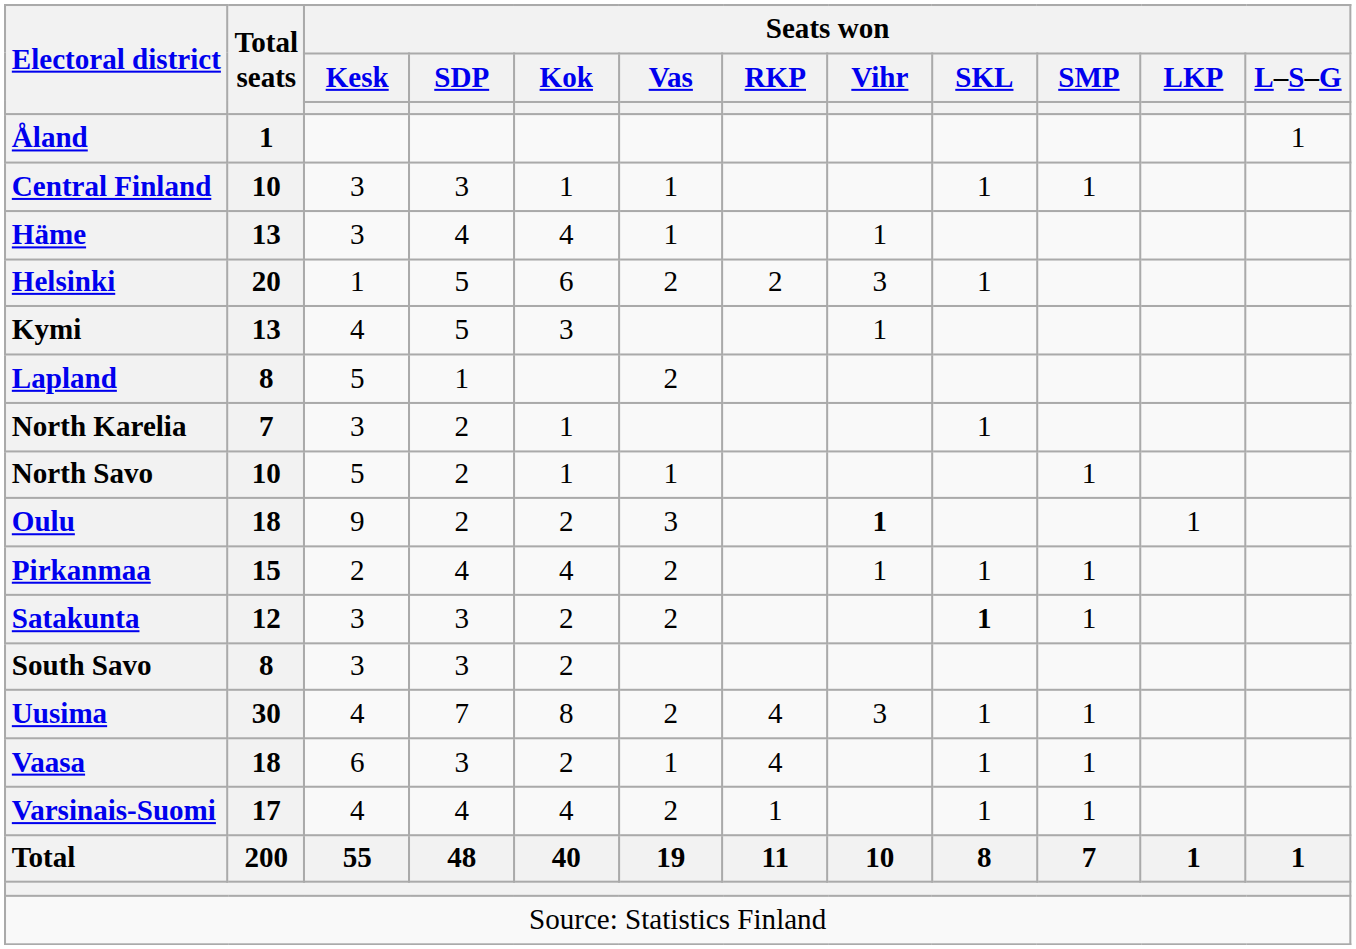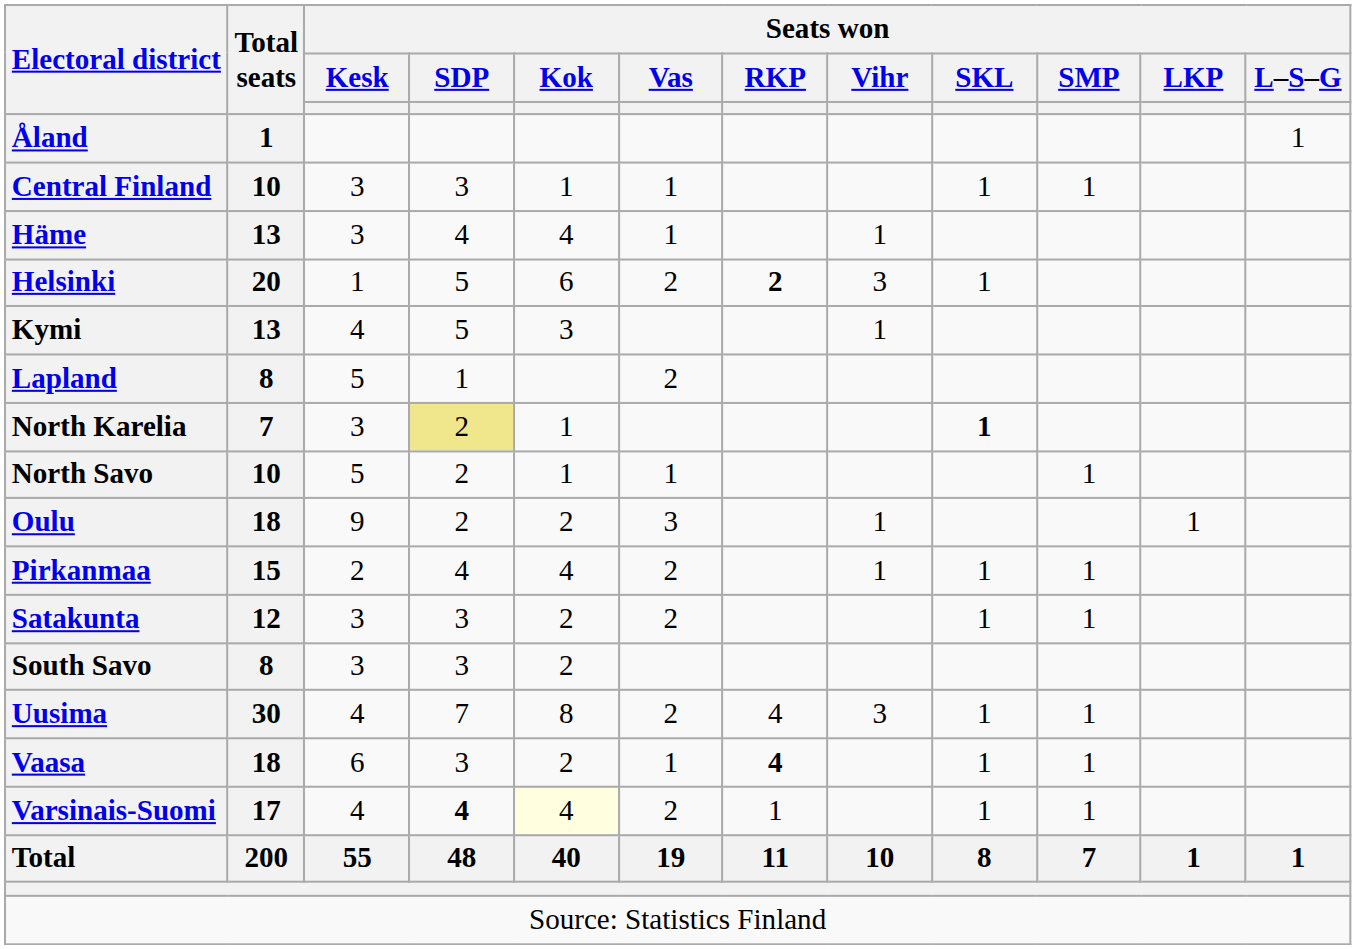(775, 282) normal -> (775, 282) bold
(462, 426) no background -> (462, 426) khaki background
(984, 426) normal -> (984, 426) bold
(880, 522) bold -> (880, 522) normal
(984, 618) bold -> (984, 618) normal
(775, 762) normal -> (775, 762) bold
(462, 810) normal -> (462, 810) bold
(566, 810) no background -> (566, 810) lightyellow background
